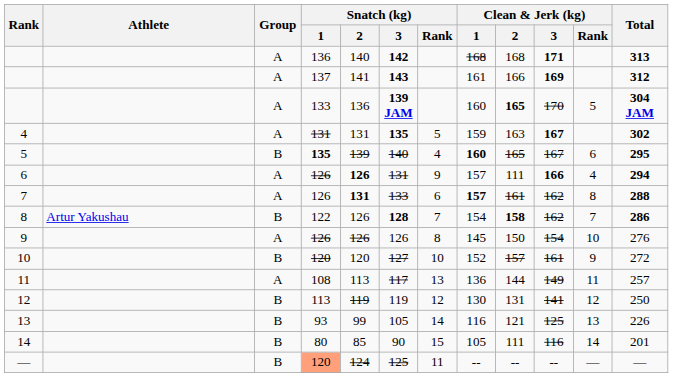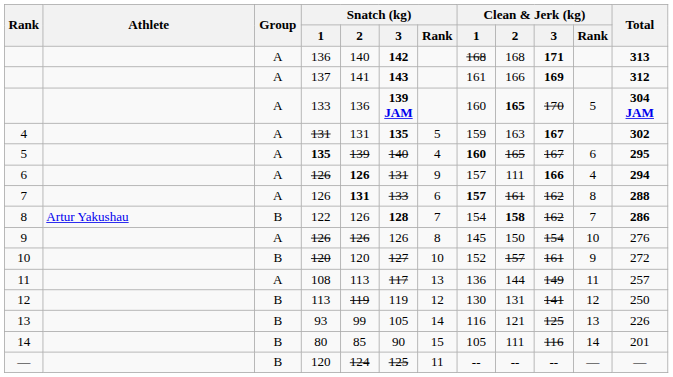(278, 154) B -> (278, 154) A
(321, 362) lightsalmon background -> (321, 362) no background
